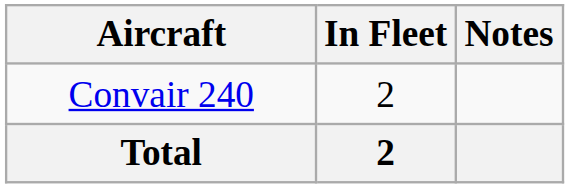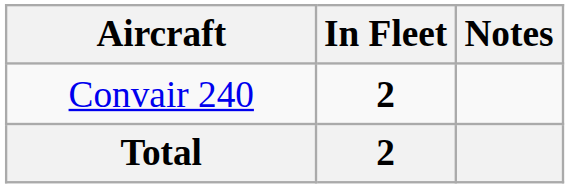(386, 93) normal -> (386, 93) bold
